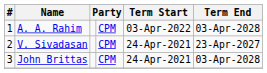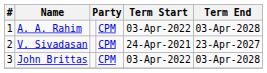(159, 60) 24-Apr-2021 -> (159, 60) 03-Apr-2022
